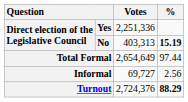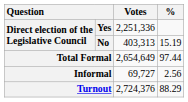(170, 43) bold -> (170, 43) normal
(170, 89) bold -> (170, 89) normal
